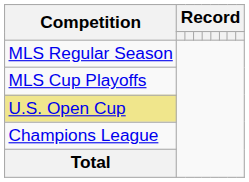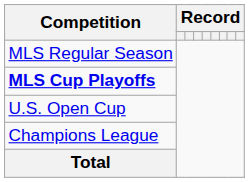(78, 80) normal -> (82, 80) bold
(67, 108) khaki background -> (67, 108) no background
